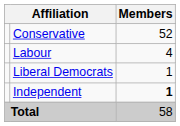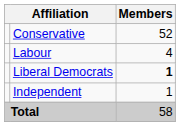(169, 72) normal -> (169, 72) bold
(169, 92) bold -> (169, 92) normal
